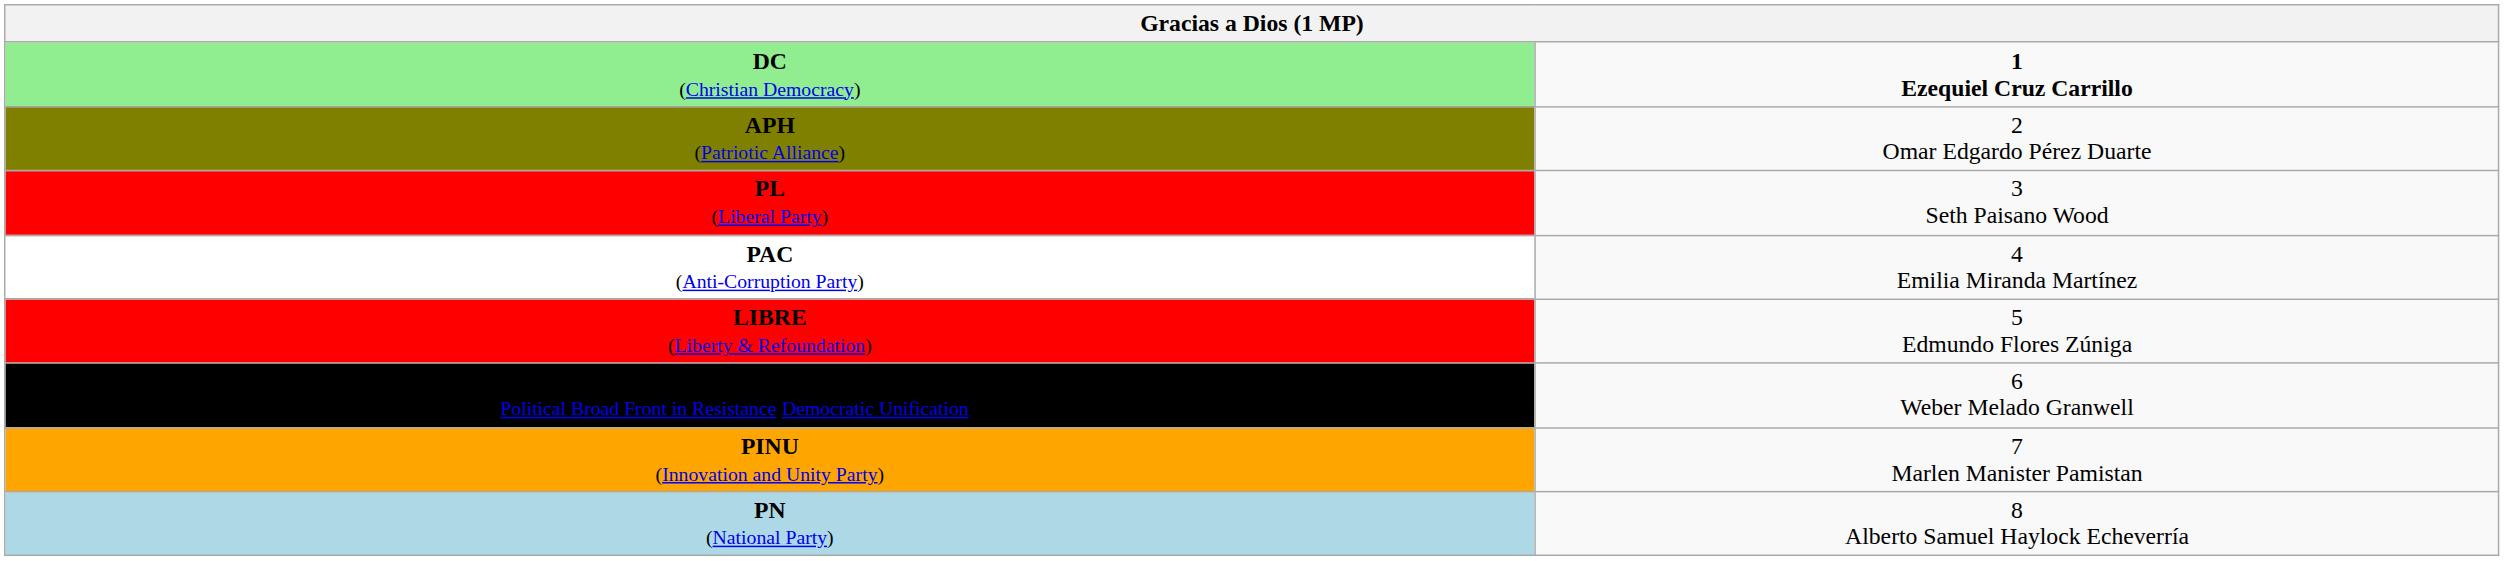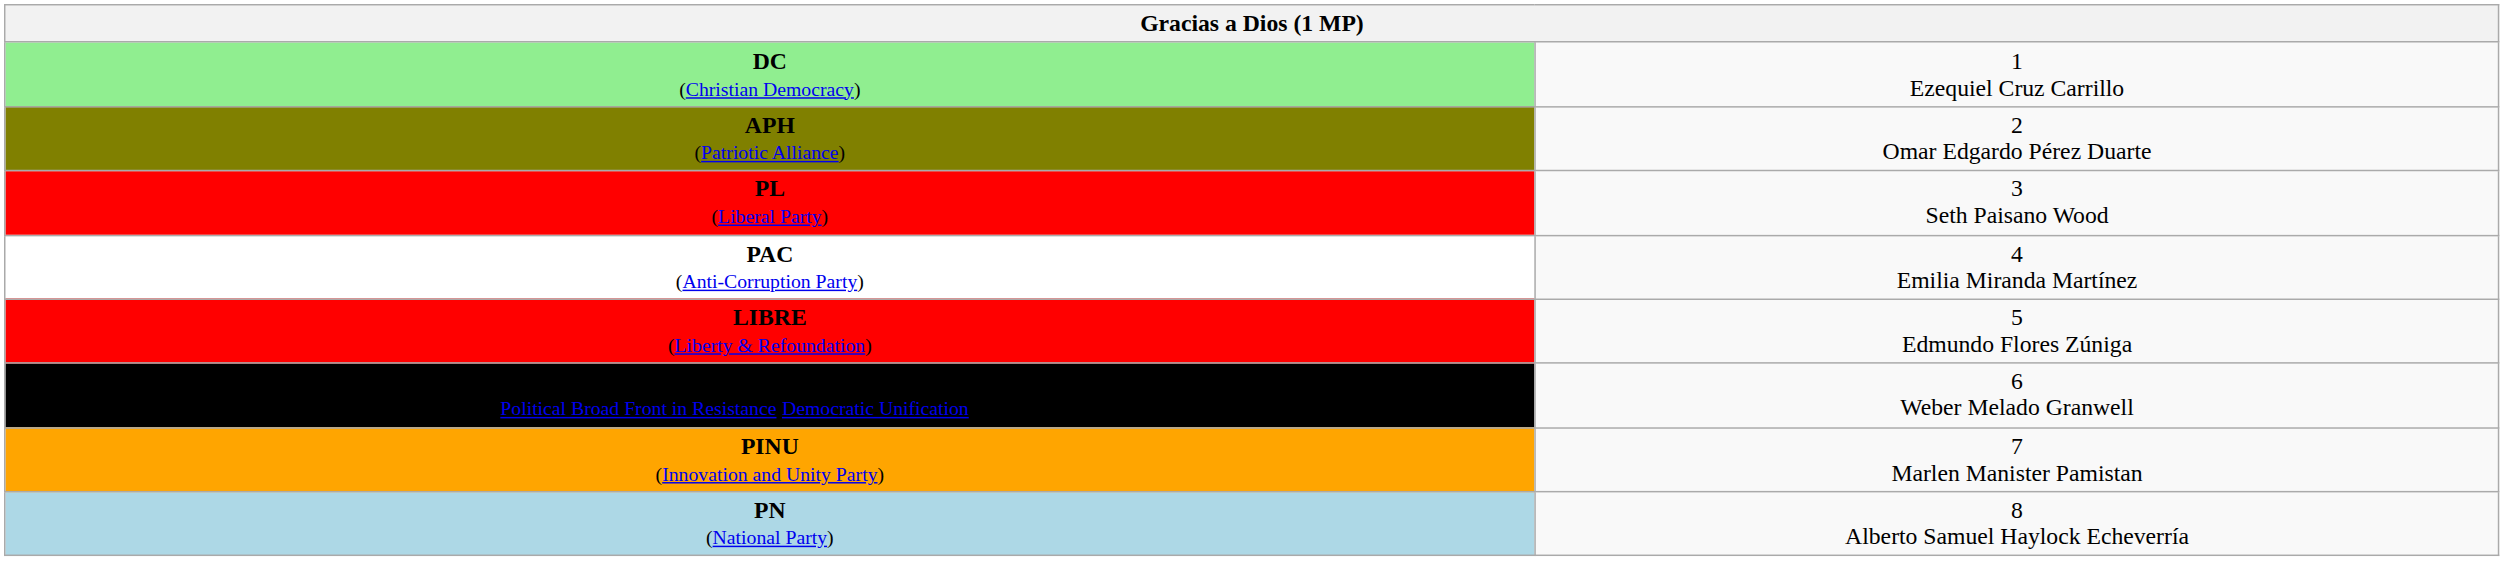(2017, 74) bold -> (2017, 74) normal
